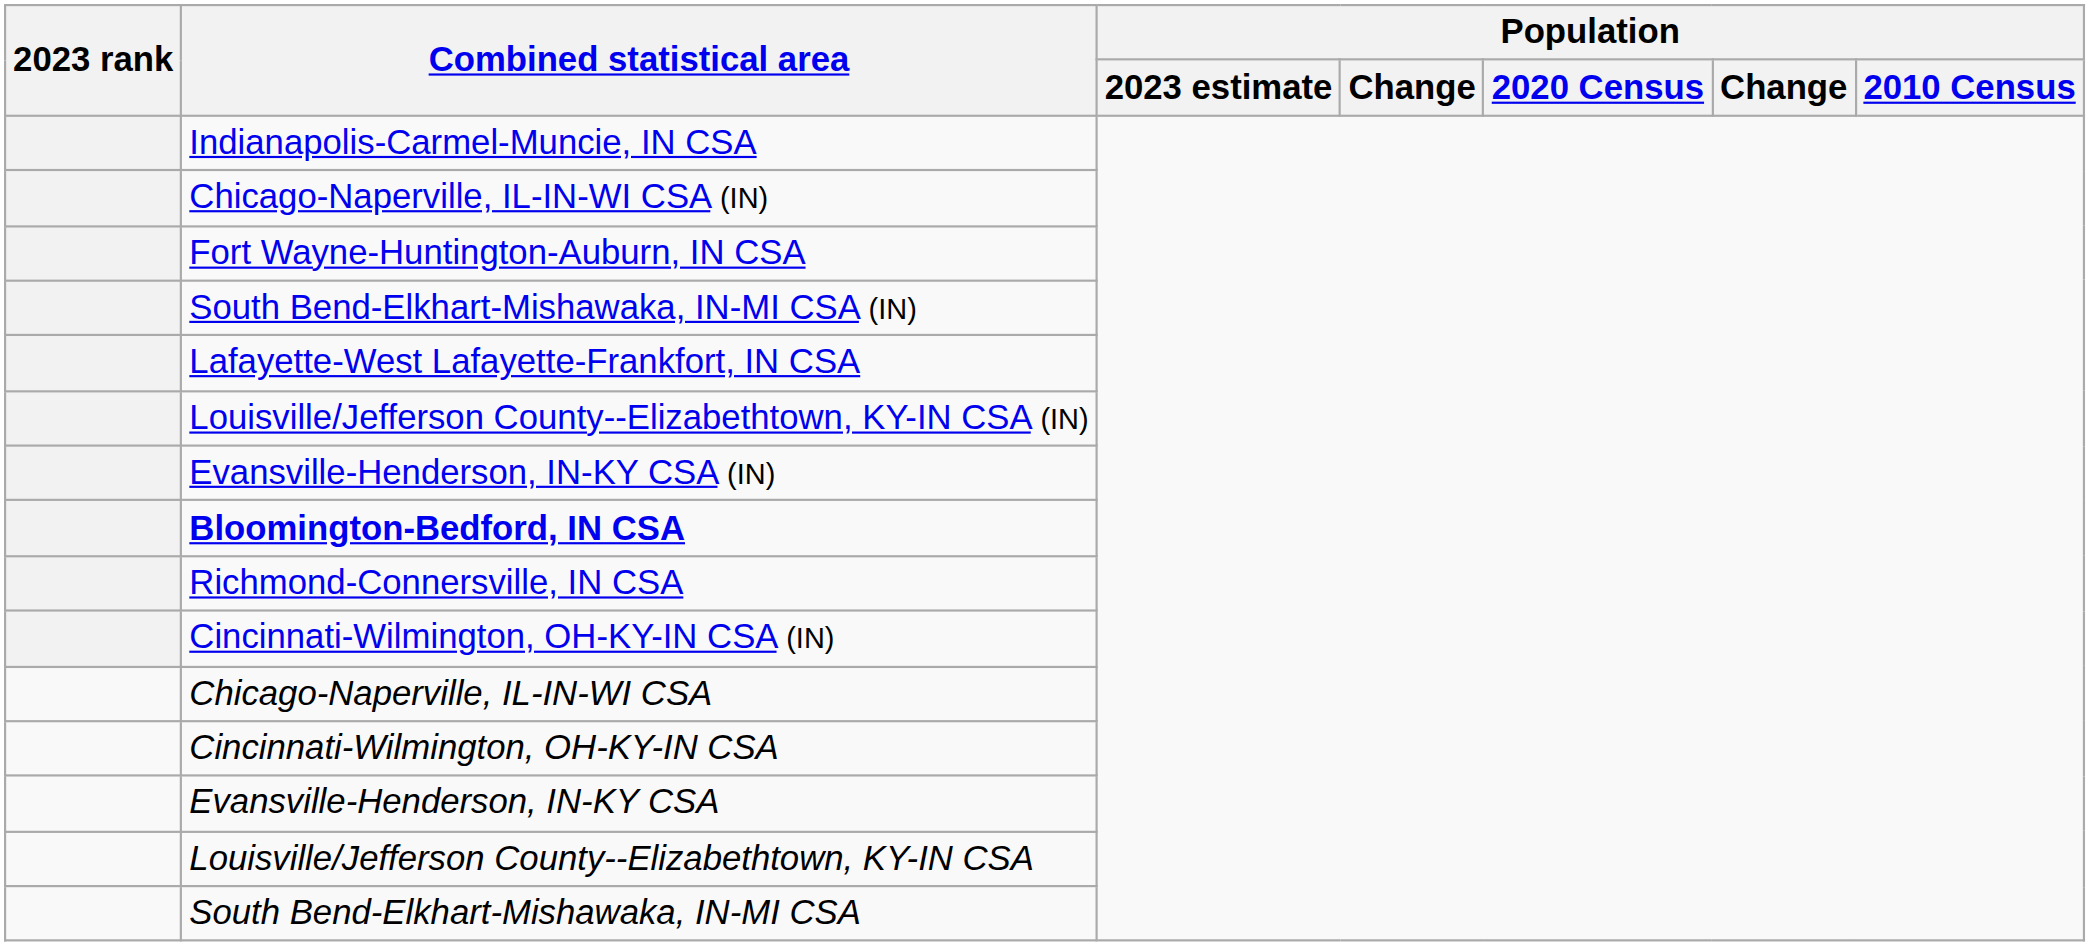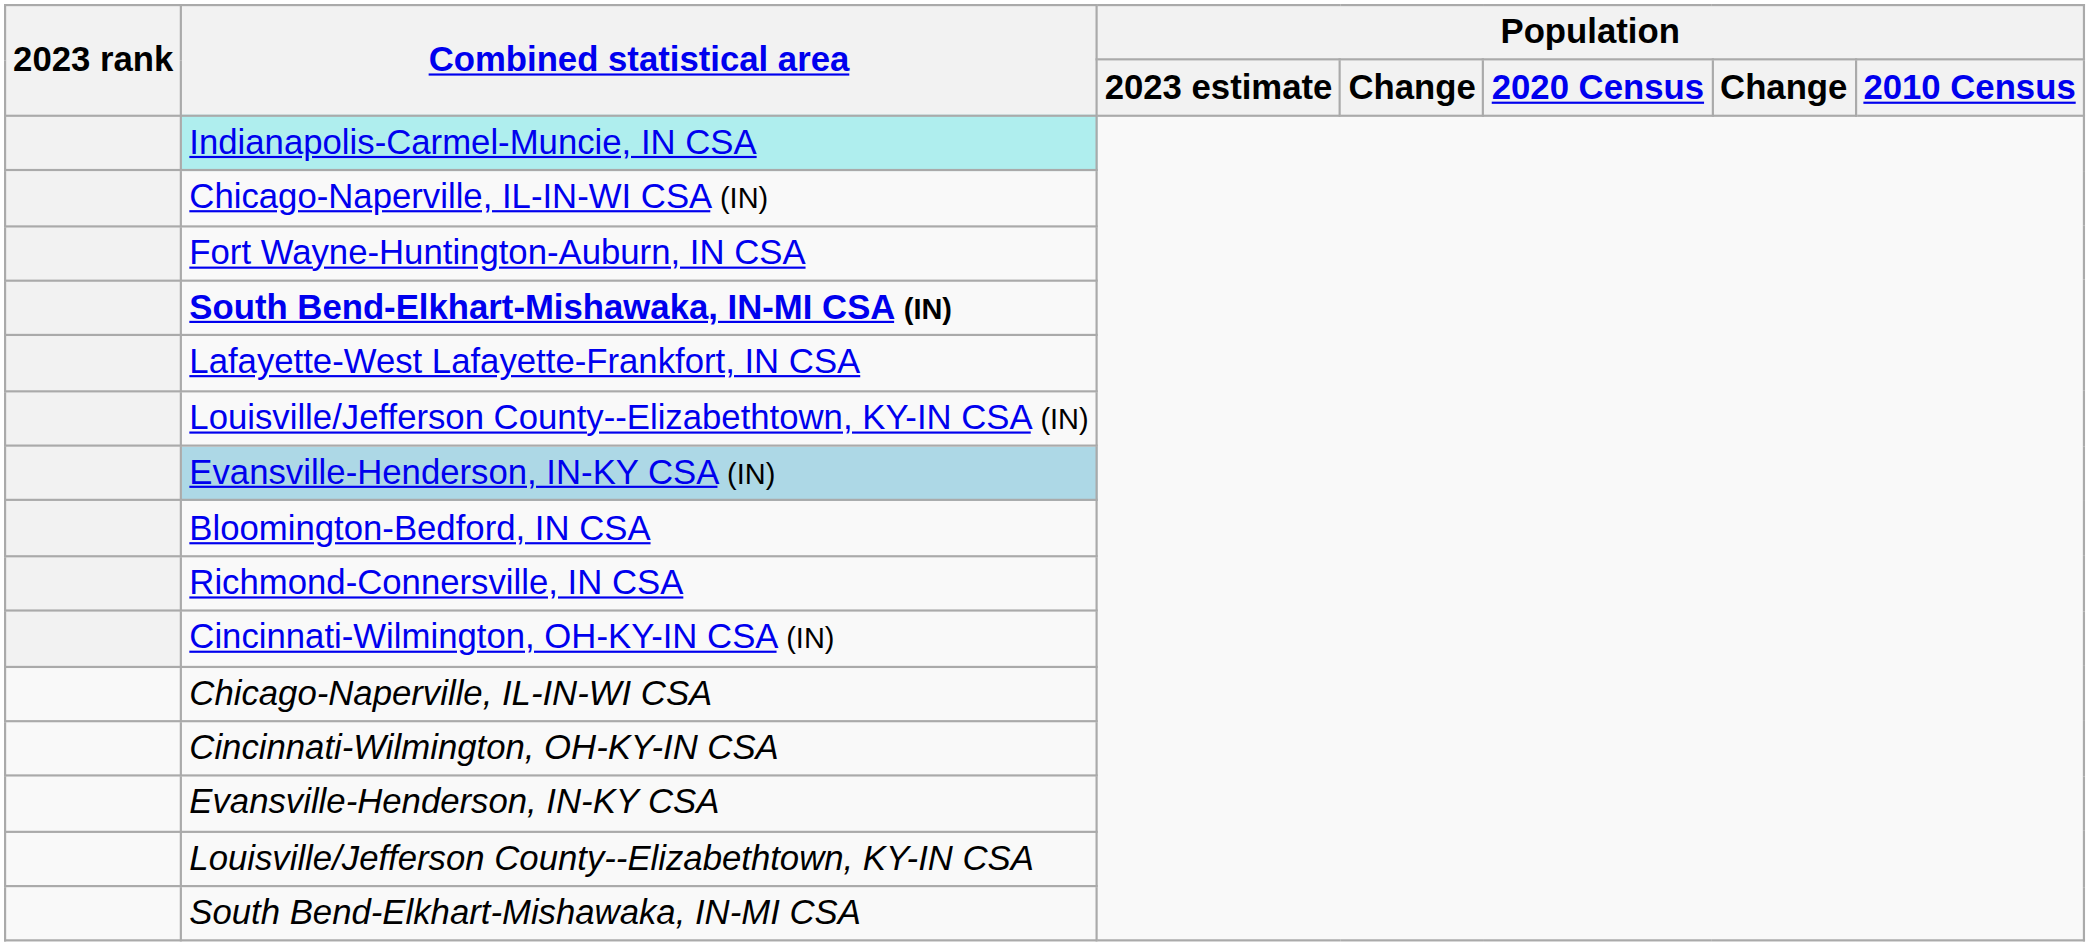(473, 142) no background -> (473, 142) paleturquoise background
(553, 307) normal -> (571, 307) bold
(482, 472) no background -> (482, 472) lightblue background
(437, 527) bold -> (420, 527) normal
